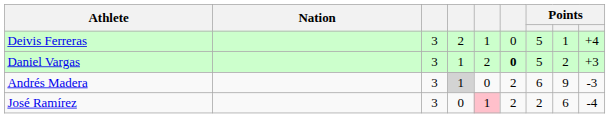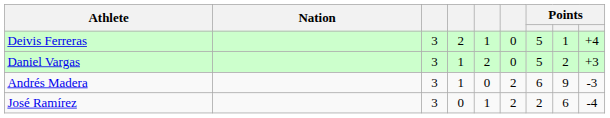(513, 61) bold -> (513, 61) normal
(461, 82) lightgrey background -> (461, 82) no background
(487, 102) pink background -> (487, 102) no background
